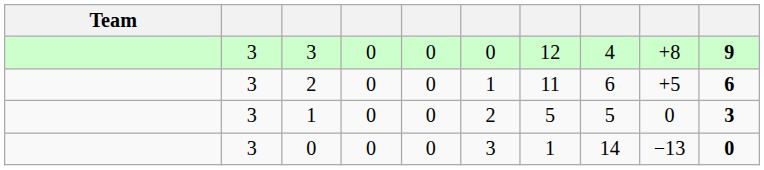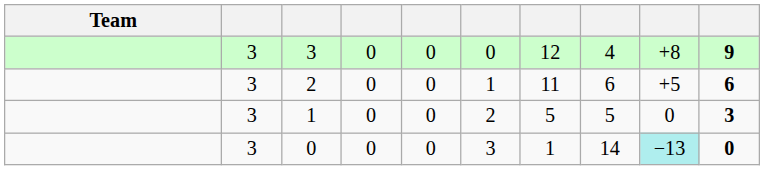(670, 148) no background -> (670, 148) paleturquoise background
